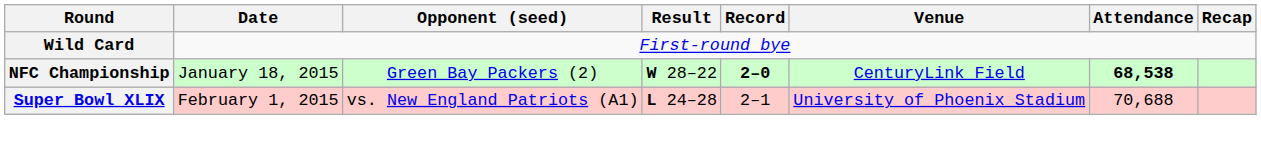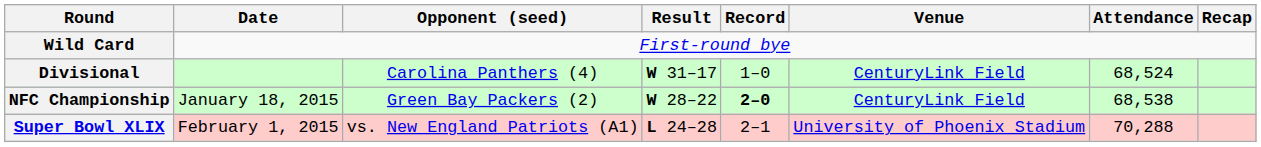+ row: (89, 73)
(1143, 73) bold -> (1143, 100) normal
(1143, 100) 70,688 -> (1143, 128) 70,288
